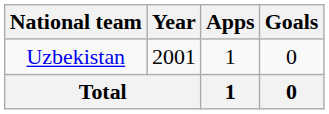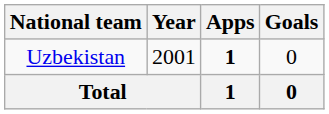(230, 56) normal -> (230, 56) bold
